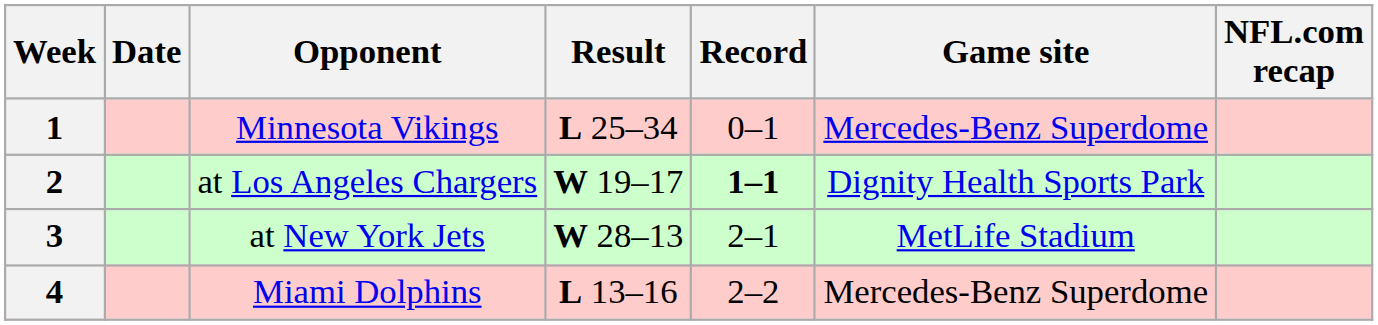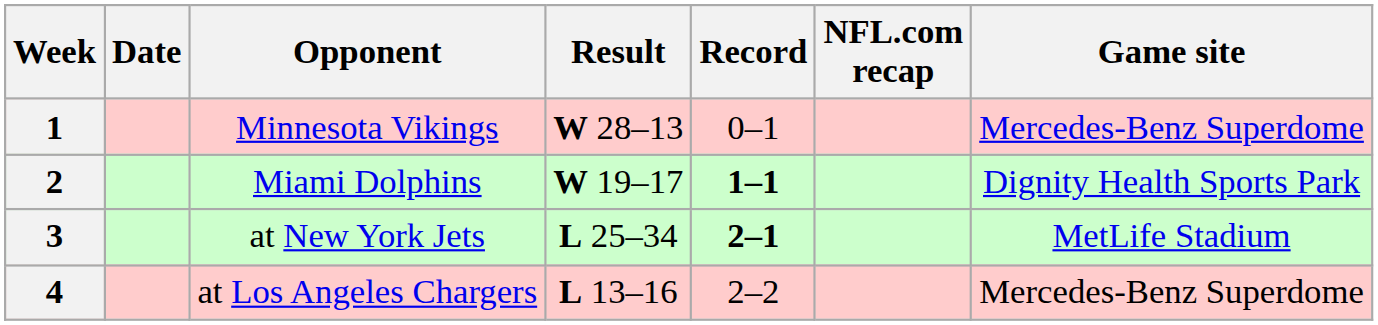columns swapped: (1016, 51) <-> (1294, 51)
(618, 126) L 25–34 -> (618, 126) W 28–13
(367, 181) at Los Angeles Chargers -> (367, 181) Miami Dolphins
(618, 236) W 28–13 -> (618, 236) L 25–34
(753, 236) normal -> (753, 236) bold
(367, 291) Miami Dolphins -> (367, 291) at Los Angeles Chargers
